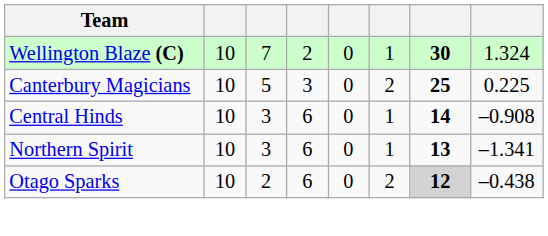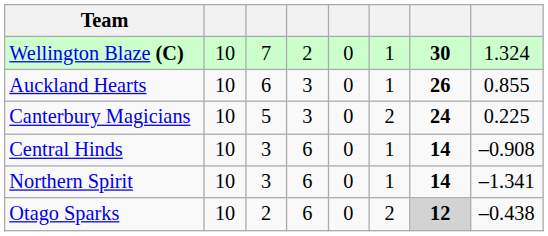+ row: (78, 85)
(440, 85) 25 -> (440, 117) 24
(440, 149) 13 -> (440, 181) 14
